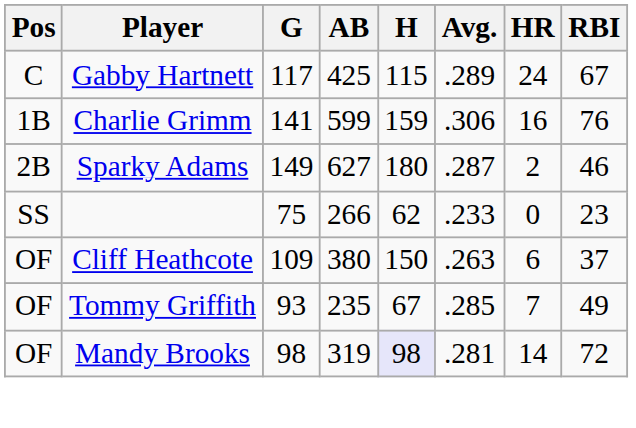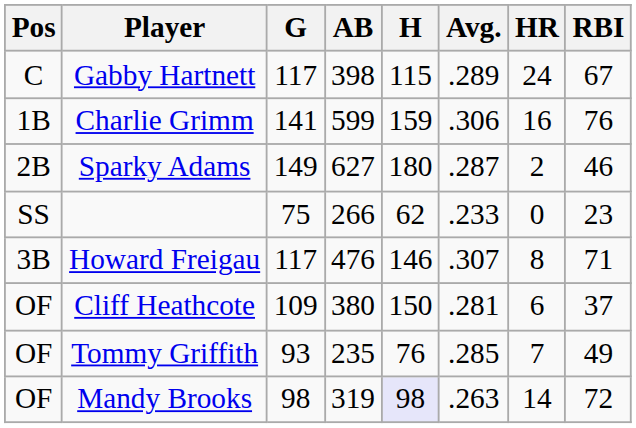(349, 74) 425 -> (353, 74) 398
+ row: (165, 259)
(470, 259) .263 -> (474, 306) .281
(406, 306) 67 -> (410, 352) 76
(470, 352) .281 -> (474, 399) .263
